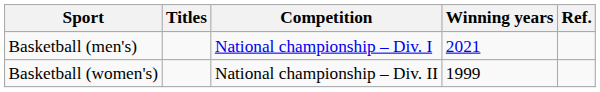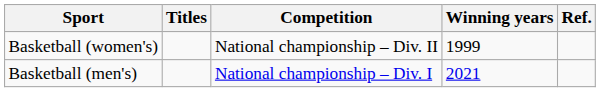rows swapped: (73, 45) <-> (83, 73)
